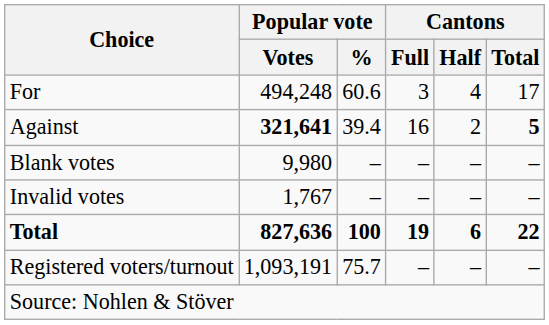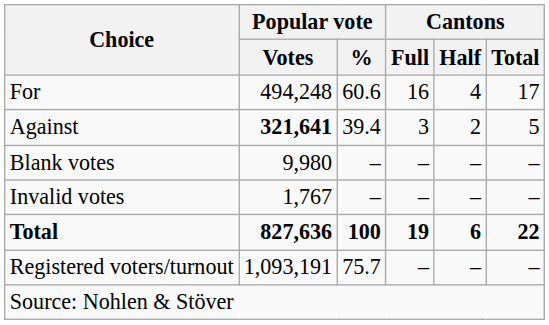(424, 92) 3 -> (418, 92) 16
(418, 127) 16 -> (424, 127) 3
(534, 127) bold -> (534, 127) normal
